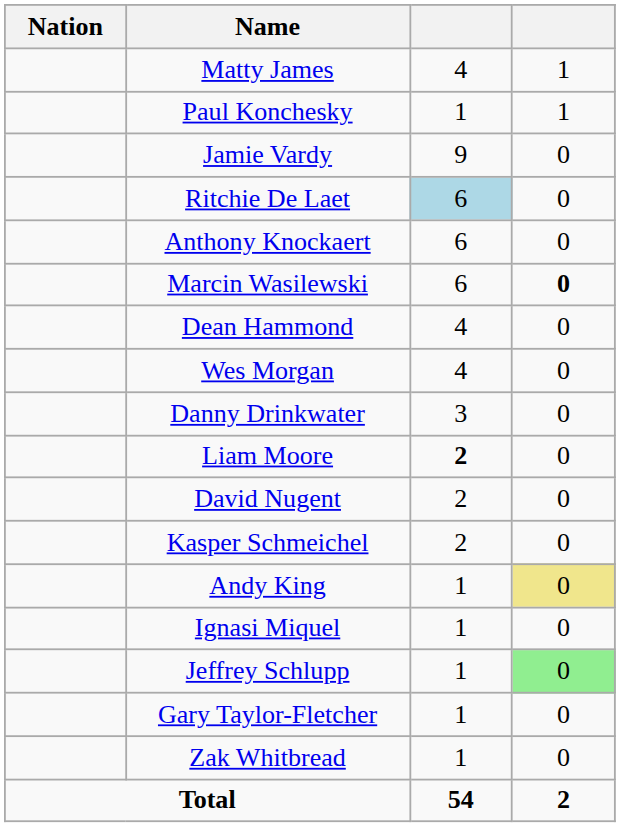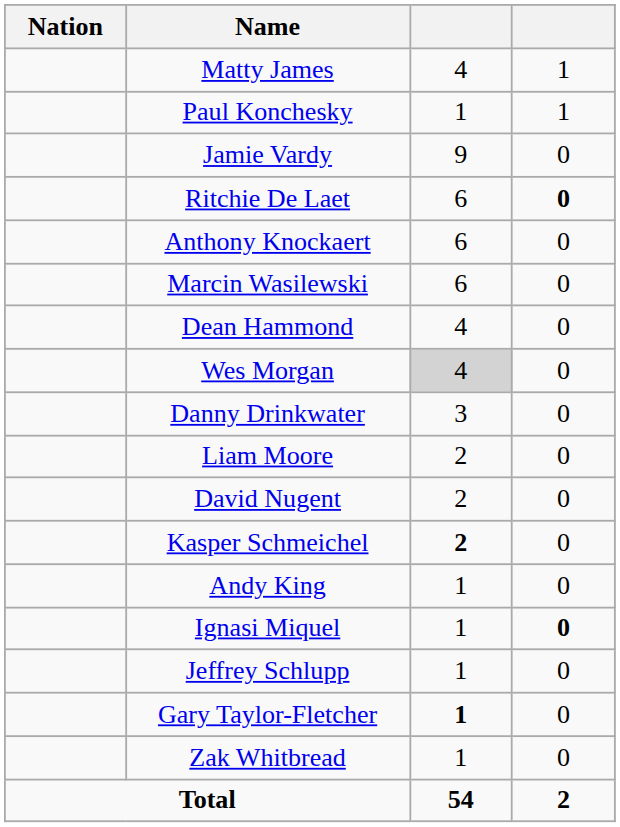(461, 198) lightblue background -> (461, 198) no background
(564, 198) normal -> (564, 198) bold
(564, 284) bold -> (564, 284) normal
(461, 370) no background -> (461, 370) lightgrey background
(461, 456) bold -> (461, 456) normal
(461, 542) normal -> (461, 542) bold
(564, 585) khaki background -> (564, 585) no background
(564, 628) normal -> (564, 628) bold
(564, 671) lightgreen background -> (564, 671) no background
(461, 714) normal -> (461, 714) bold
